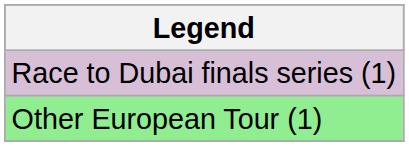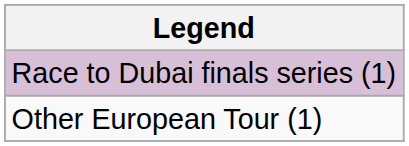(167, 119) lightgreen background -> (167, 119) no background
